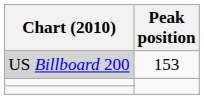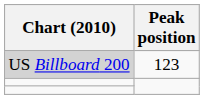(167, 64) 153 -> (167, 64) 123
